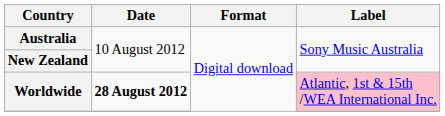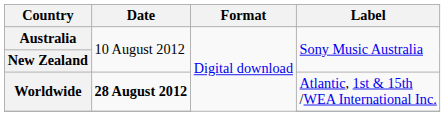(368, 91) pink background -> (368, 91) no background
